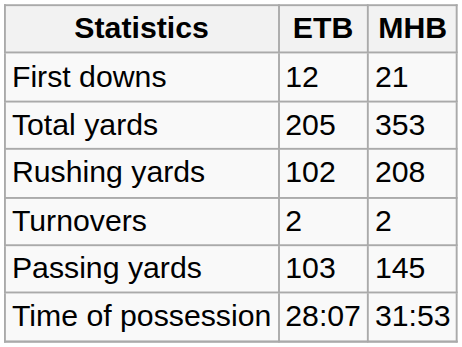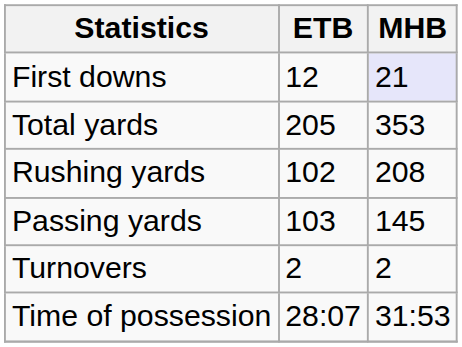(392, 76) no background -> (392, 76) lavender background
rows swapped: (107, 268) <-> (79, 220)
